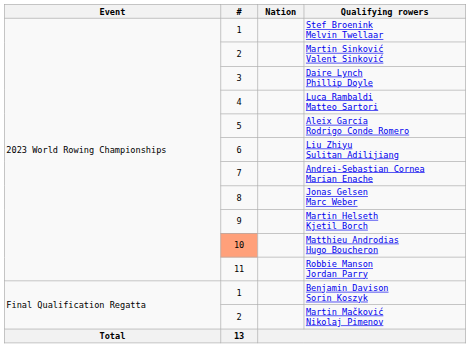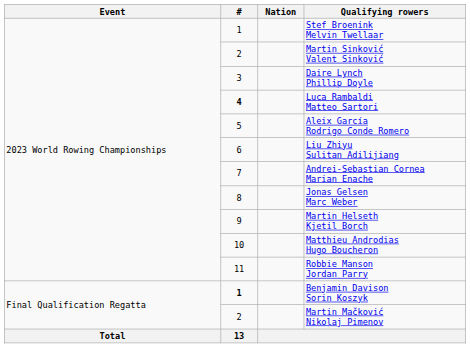(239, 102) normal -> (239, 102) bold
(239, 245) lightsalmon background -> (239, 245) no background
(239, 293) normal -> (239, 293) bold
